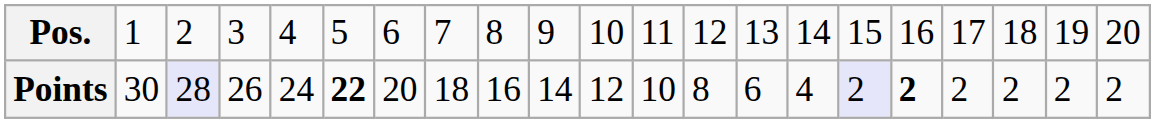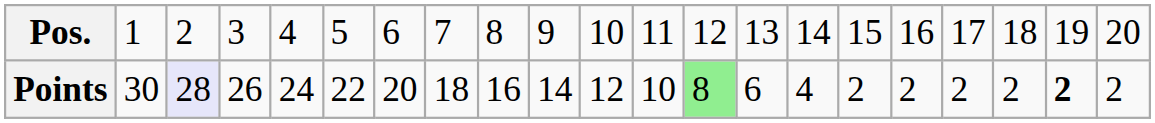(348, 88) bold -> (348, 88) normal
(701, 88) no background -> (701, 88) lightgreen background
(856, 88) lavender background -> (856, 88) no background
(908, 88) bold -> (908, 88) normal
(1063, 88) normal -> (1063, 88) bold
